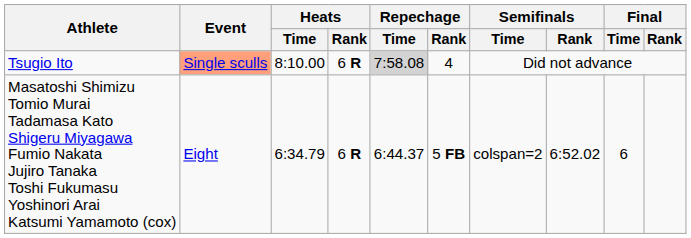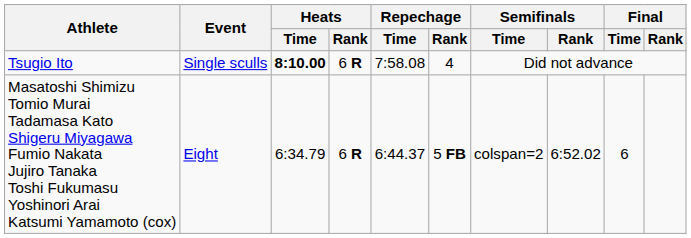(225, 63) lightsalmon background -> (225, 63) no background
(300, 63) normal -> (300, 63) bold
(399, 63) lightgrey background -> (400, 63) no background
